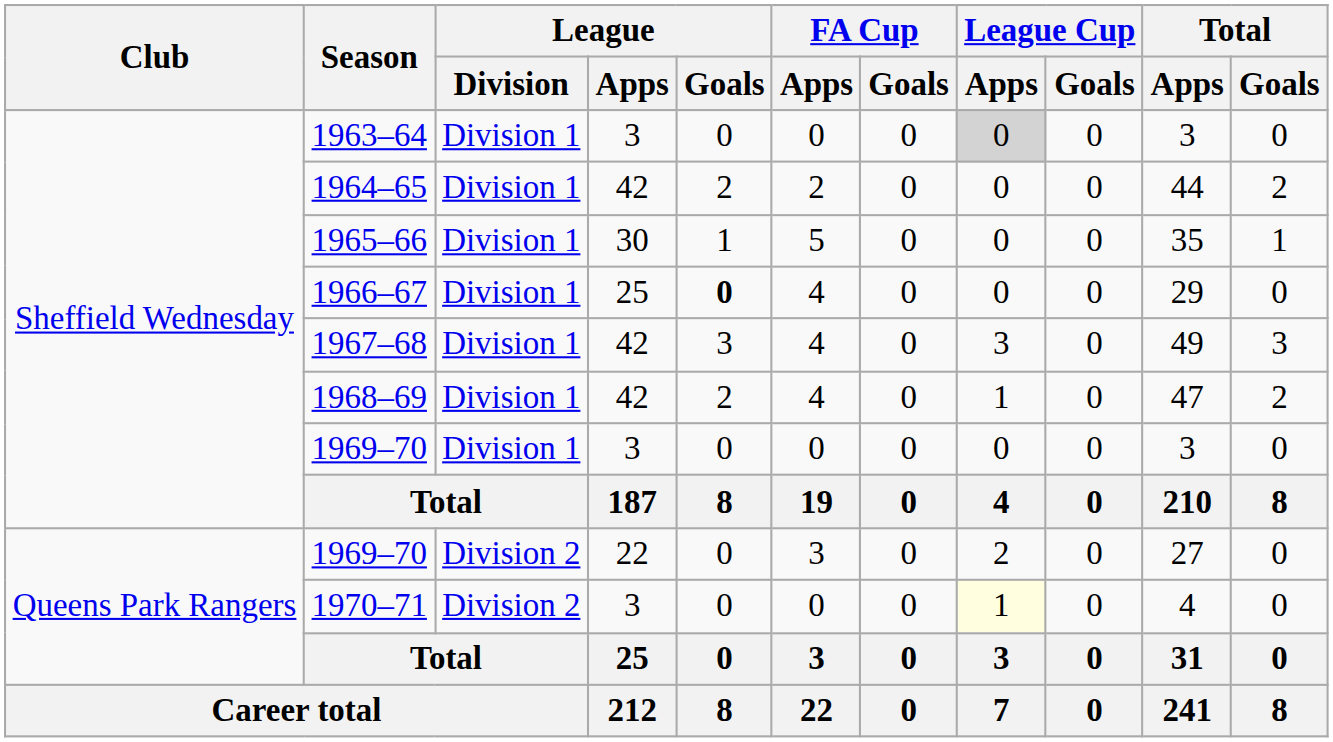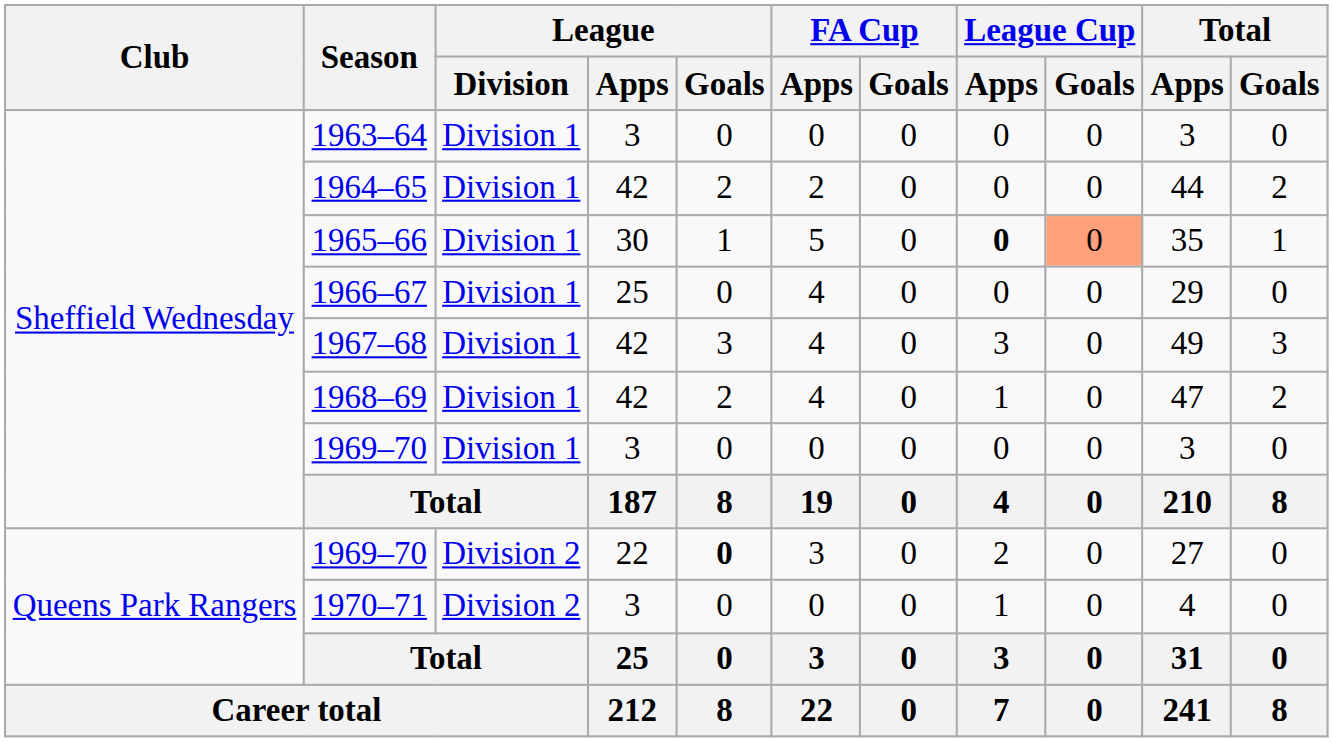(1001, 135) lightgrey background -> (1001, 135) no background
(1001, 239) normal -> (1001, 239) bold
(1095, 239) no background -> (1095, 239) lightsalmon background
(724, 291) bold -> (724, 291) normal
(724, 553) normal -> (724, 553) bold
(1001, 605) lightyellow background -> (1001, 605) no background
